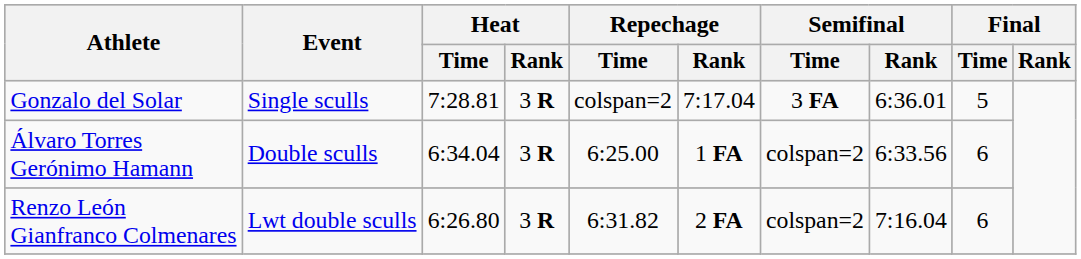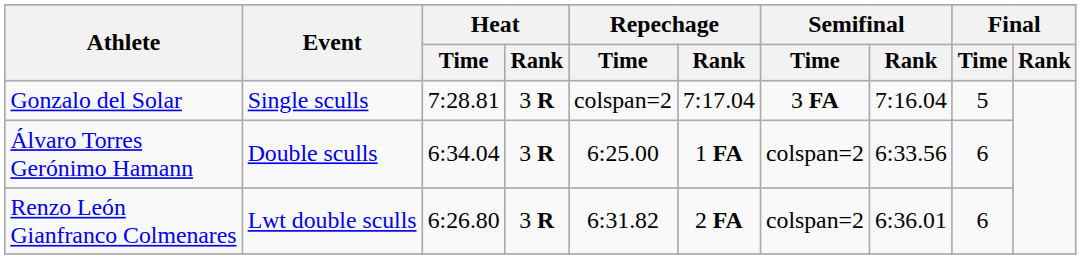(911, 100) 6:36.01 -> (911, 100) 7:16.04
(911, 221) 7:16.04 -> (911, 221) 6:36.01
